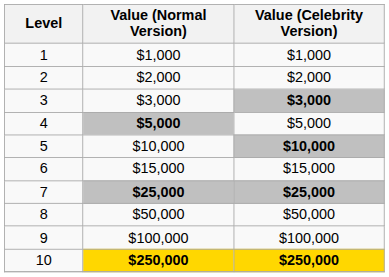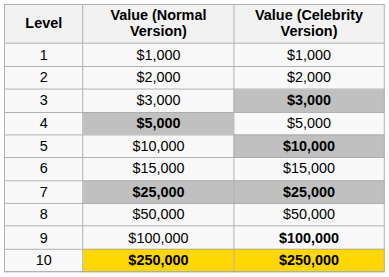(309, 237) normal -> (309, 237) bold
